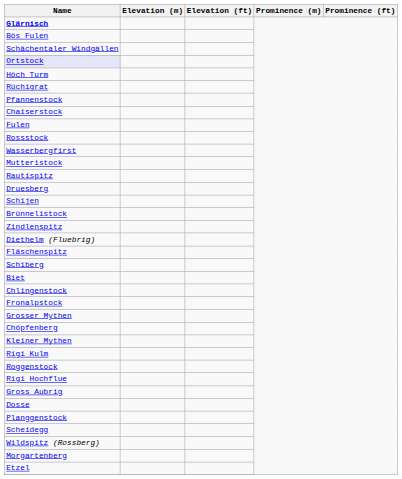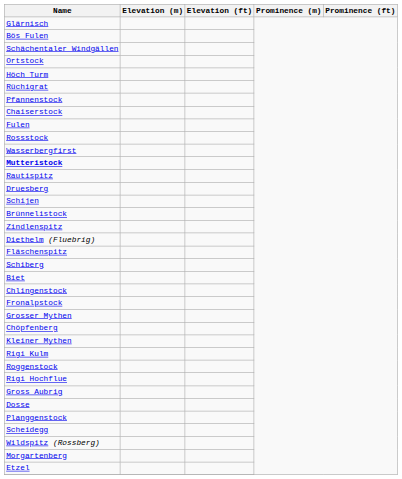(27, 23) bold -> (27, 23) normal
(25, 62) lavender background -> (25, 62) no background
(34, 163) normal -> (34, 163) bold
